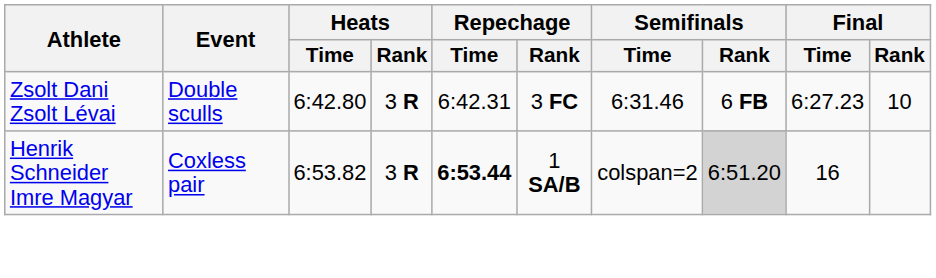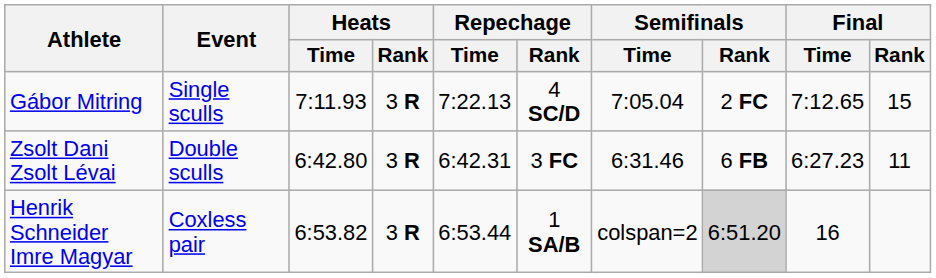+ row: (76, 102)
(900, 102) 10 -> (900, 161) 11
(474, 173) bold -> (475, 232) normal
